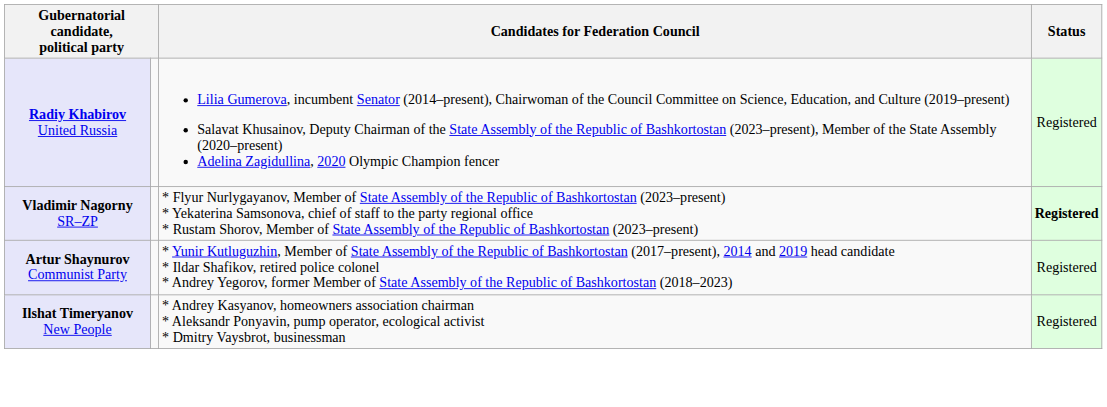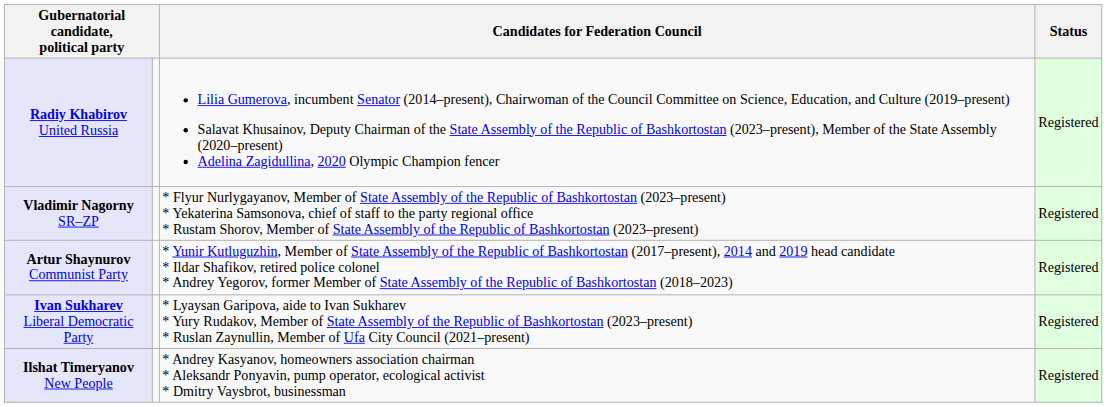(1067, 213) bold -> (1068, 213) normal
+ row: (78, 321)
